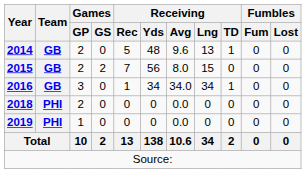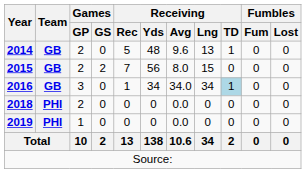(231, 86) no background -> (231, 86) lightblue background
